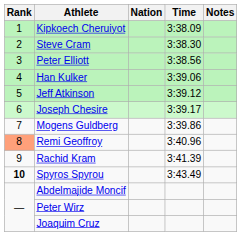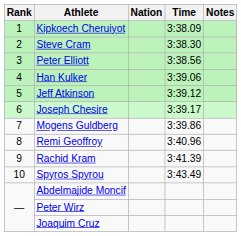(19, 142) lightsalmon background -> (19, 142) no background
(19, 175) bold -> (19, 175) normal
